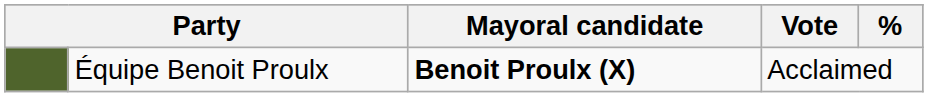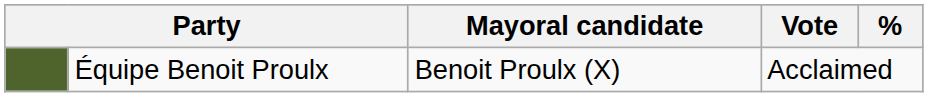(525, 69) bold -> (517, 69) normal
